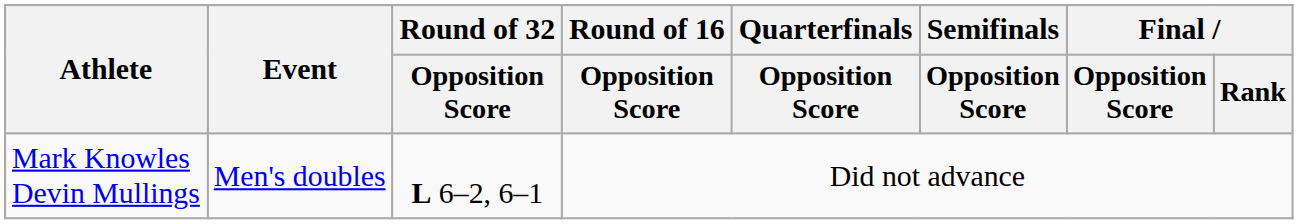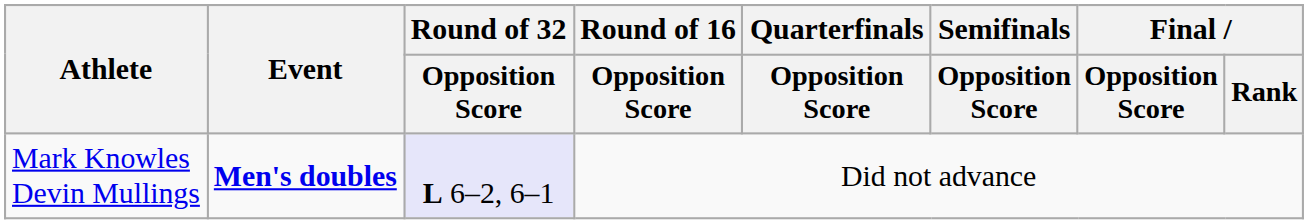(300, 175) normal -> (305, 175) bold
(477, 193) no background -> (489, 193) lavender background
